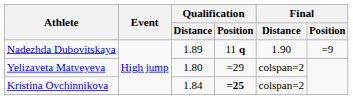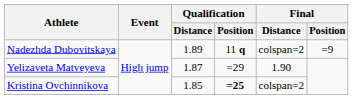(281, 49) 1.90 -> (281, 49) colspan=2
(193, 67) 1.80 -> (193, 67) 1.87
(281, 67) colspan=2 -> (281, 67) 1.90
(193, 86) 1.84 -> (193, 86) 1.85
